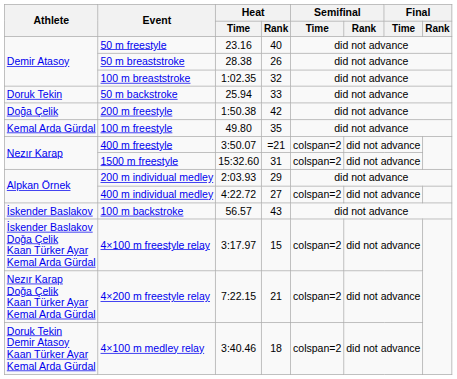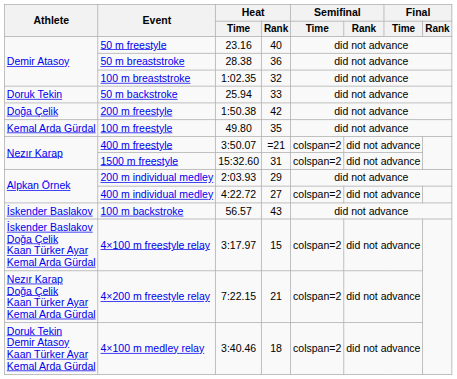(276, 62) 26 -> (276, 62) 36
